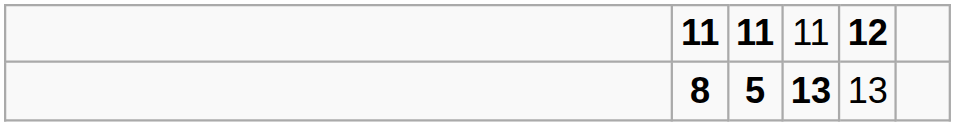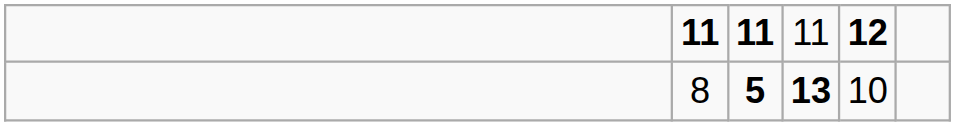(700, 90) bold -> (700, 90) normal
(868, 90) 13 -> (868, 90) 10
